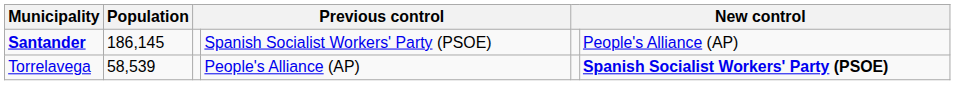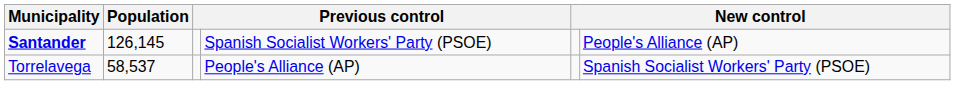(136, 42) 186,145 -> (136, 42) 126,145
(131, 67) 58,539 -> (131, 67) 58,537
(736, 67) bold -> (726, 67) normal
